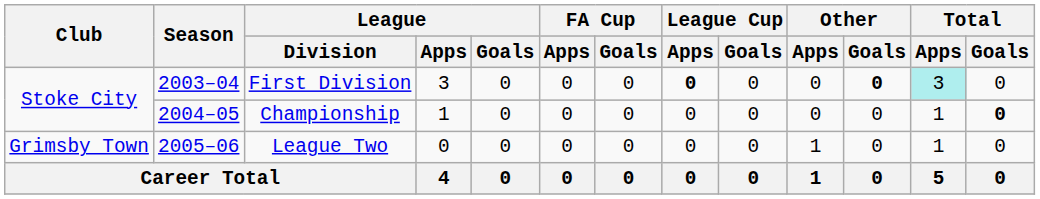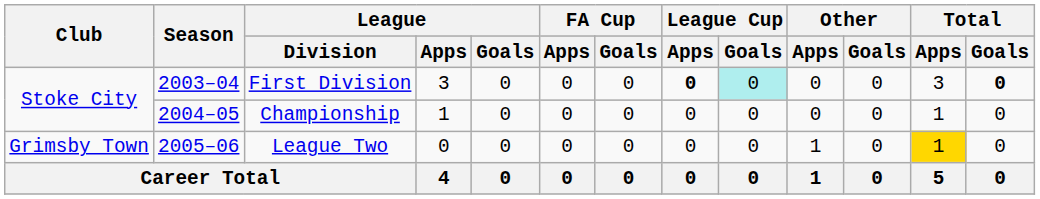(753, 84) no background -> (753, 84) paleturquoise background
(877, 84) bold -> (877, 84) normal
(939, 84) paleturquoise background -> (939, 84) no background
(1000, 84) normal -> (1000, 84) bold
(1000, 115) bold -> (1000, 115) normal
(939, 147) no background -> (939, 147) gold background
